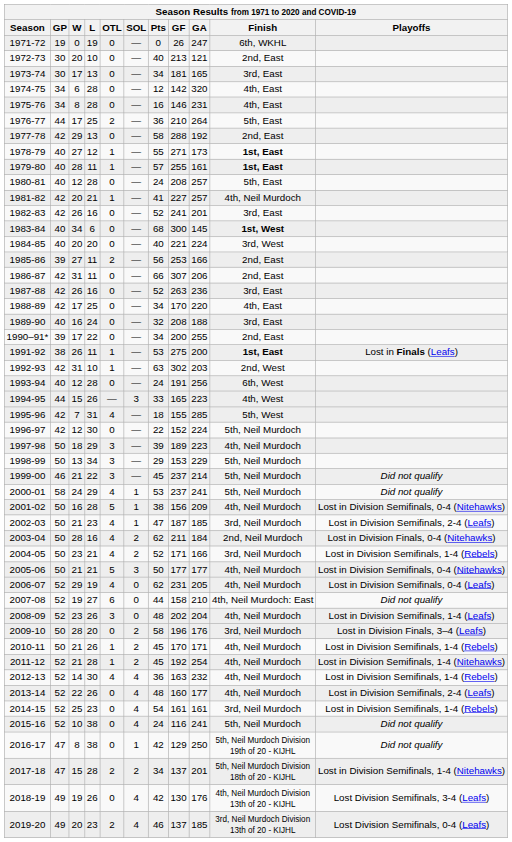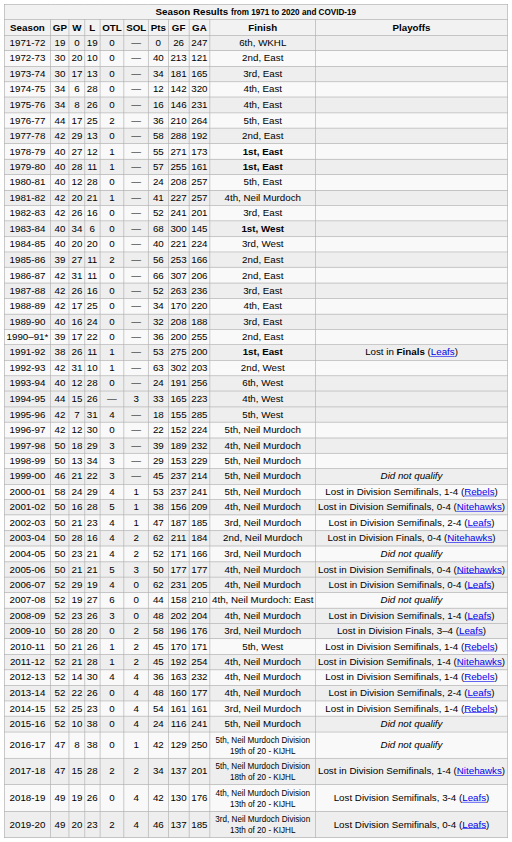(92, 105) 28 -> (92, 105) 26
(158, 337) 34 -> (158, 337) 36
(199, 445) 223 -> (199, 445) 232
(412, 492) Did not qualify -> (412, 492) Lost in Division Semifinals, 1-4 (Rebels)
(412, 553) Lost in Division Semifinals, 1-4 (Rebels) -> (412, 553) Did not qualify
(263, 646) 4th, Neil Murdoch -> (263, 646) 5th, West
